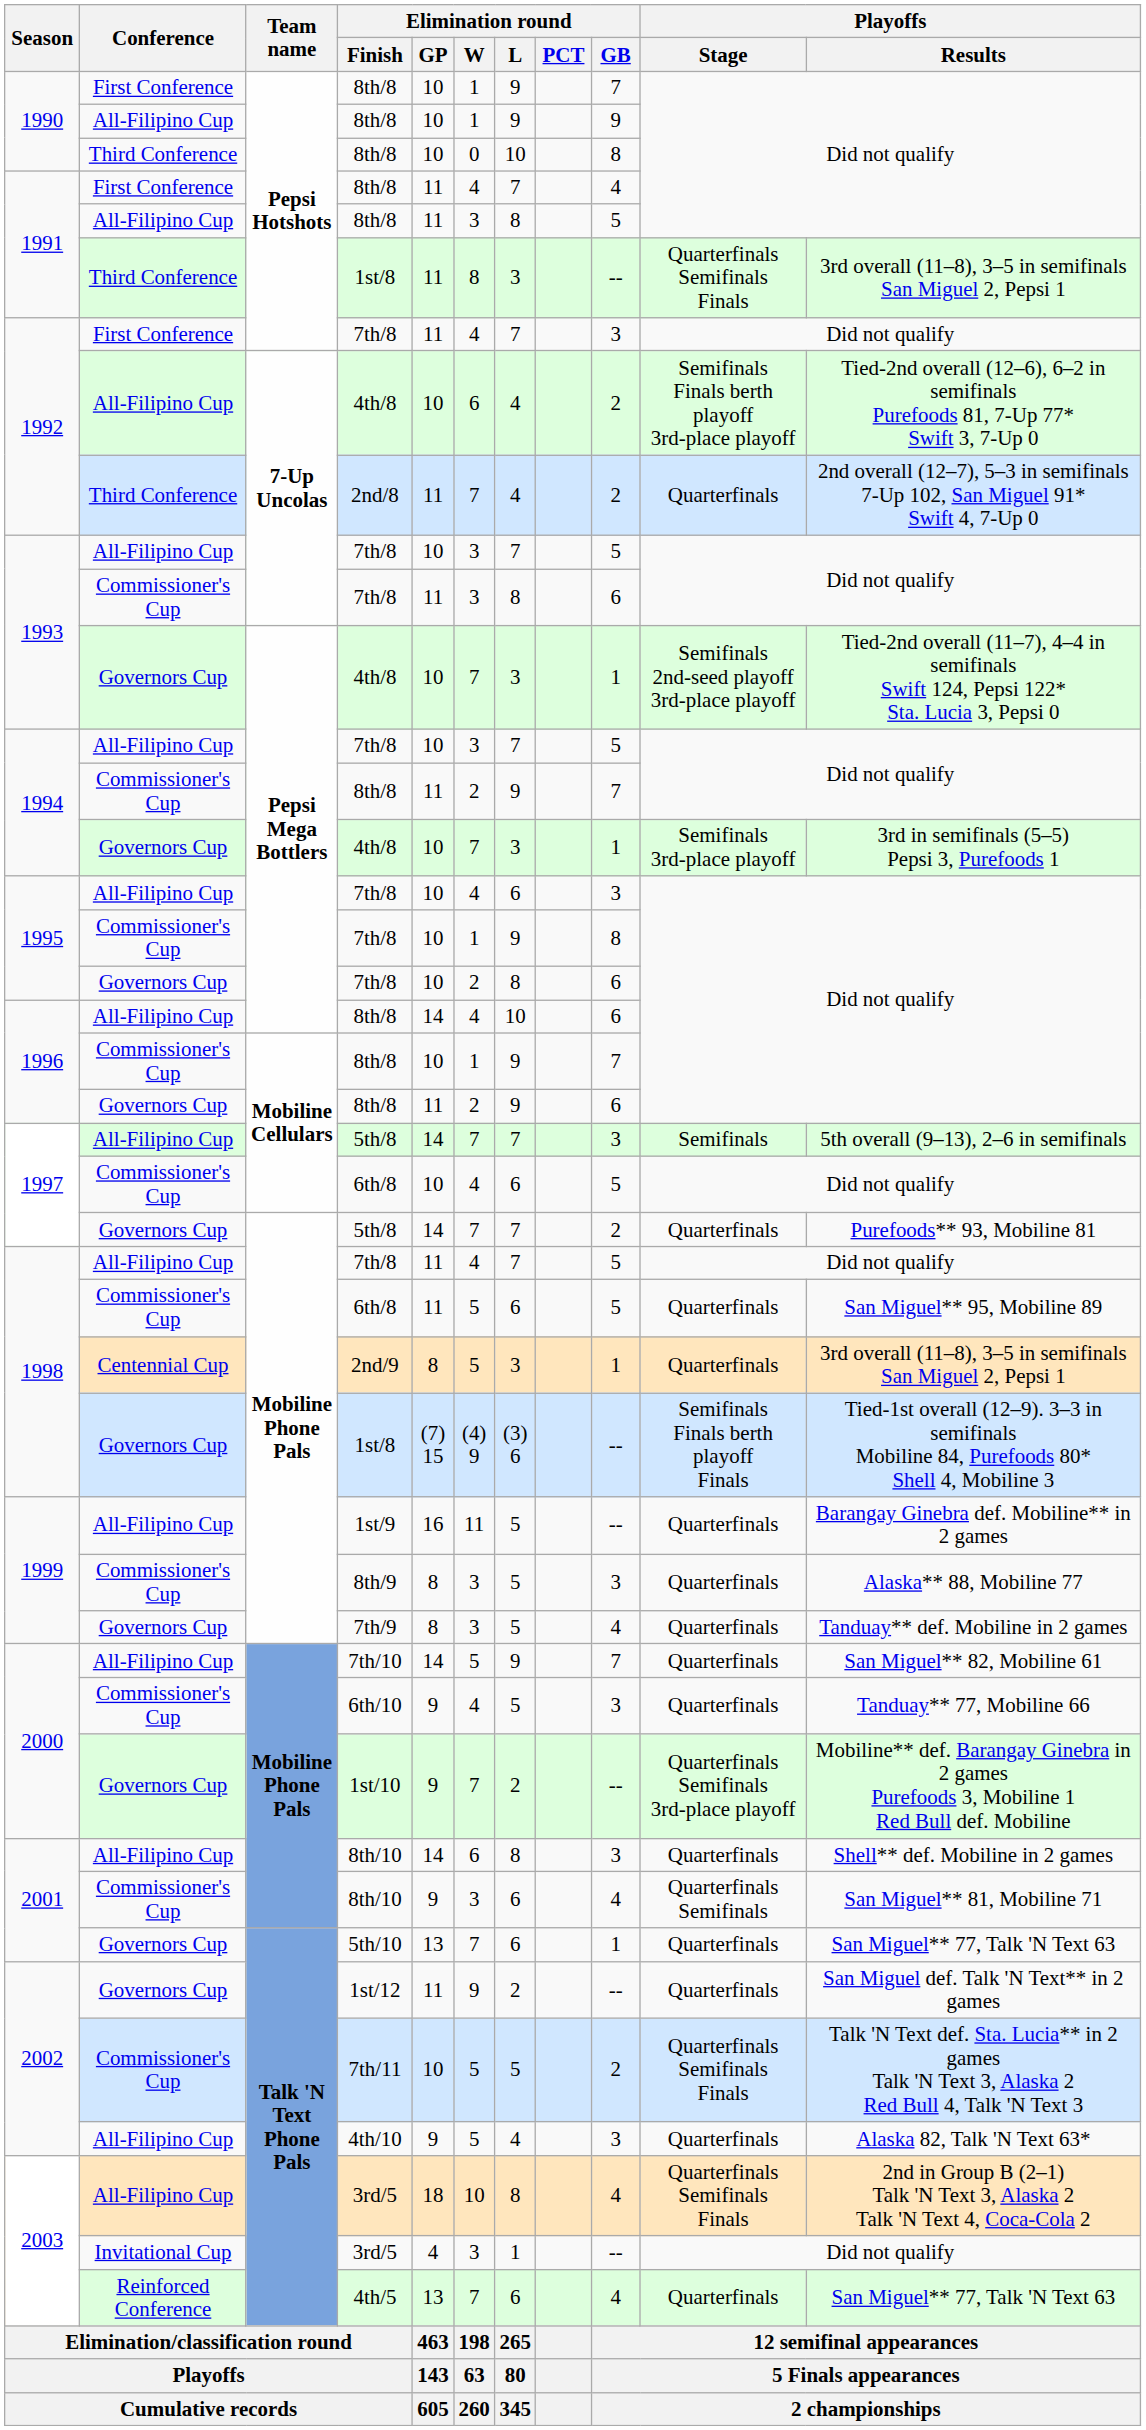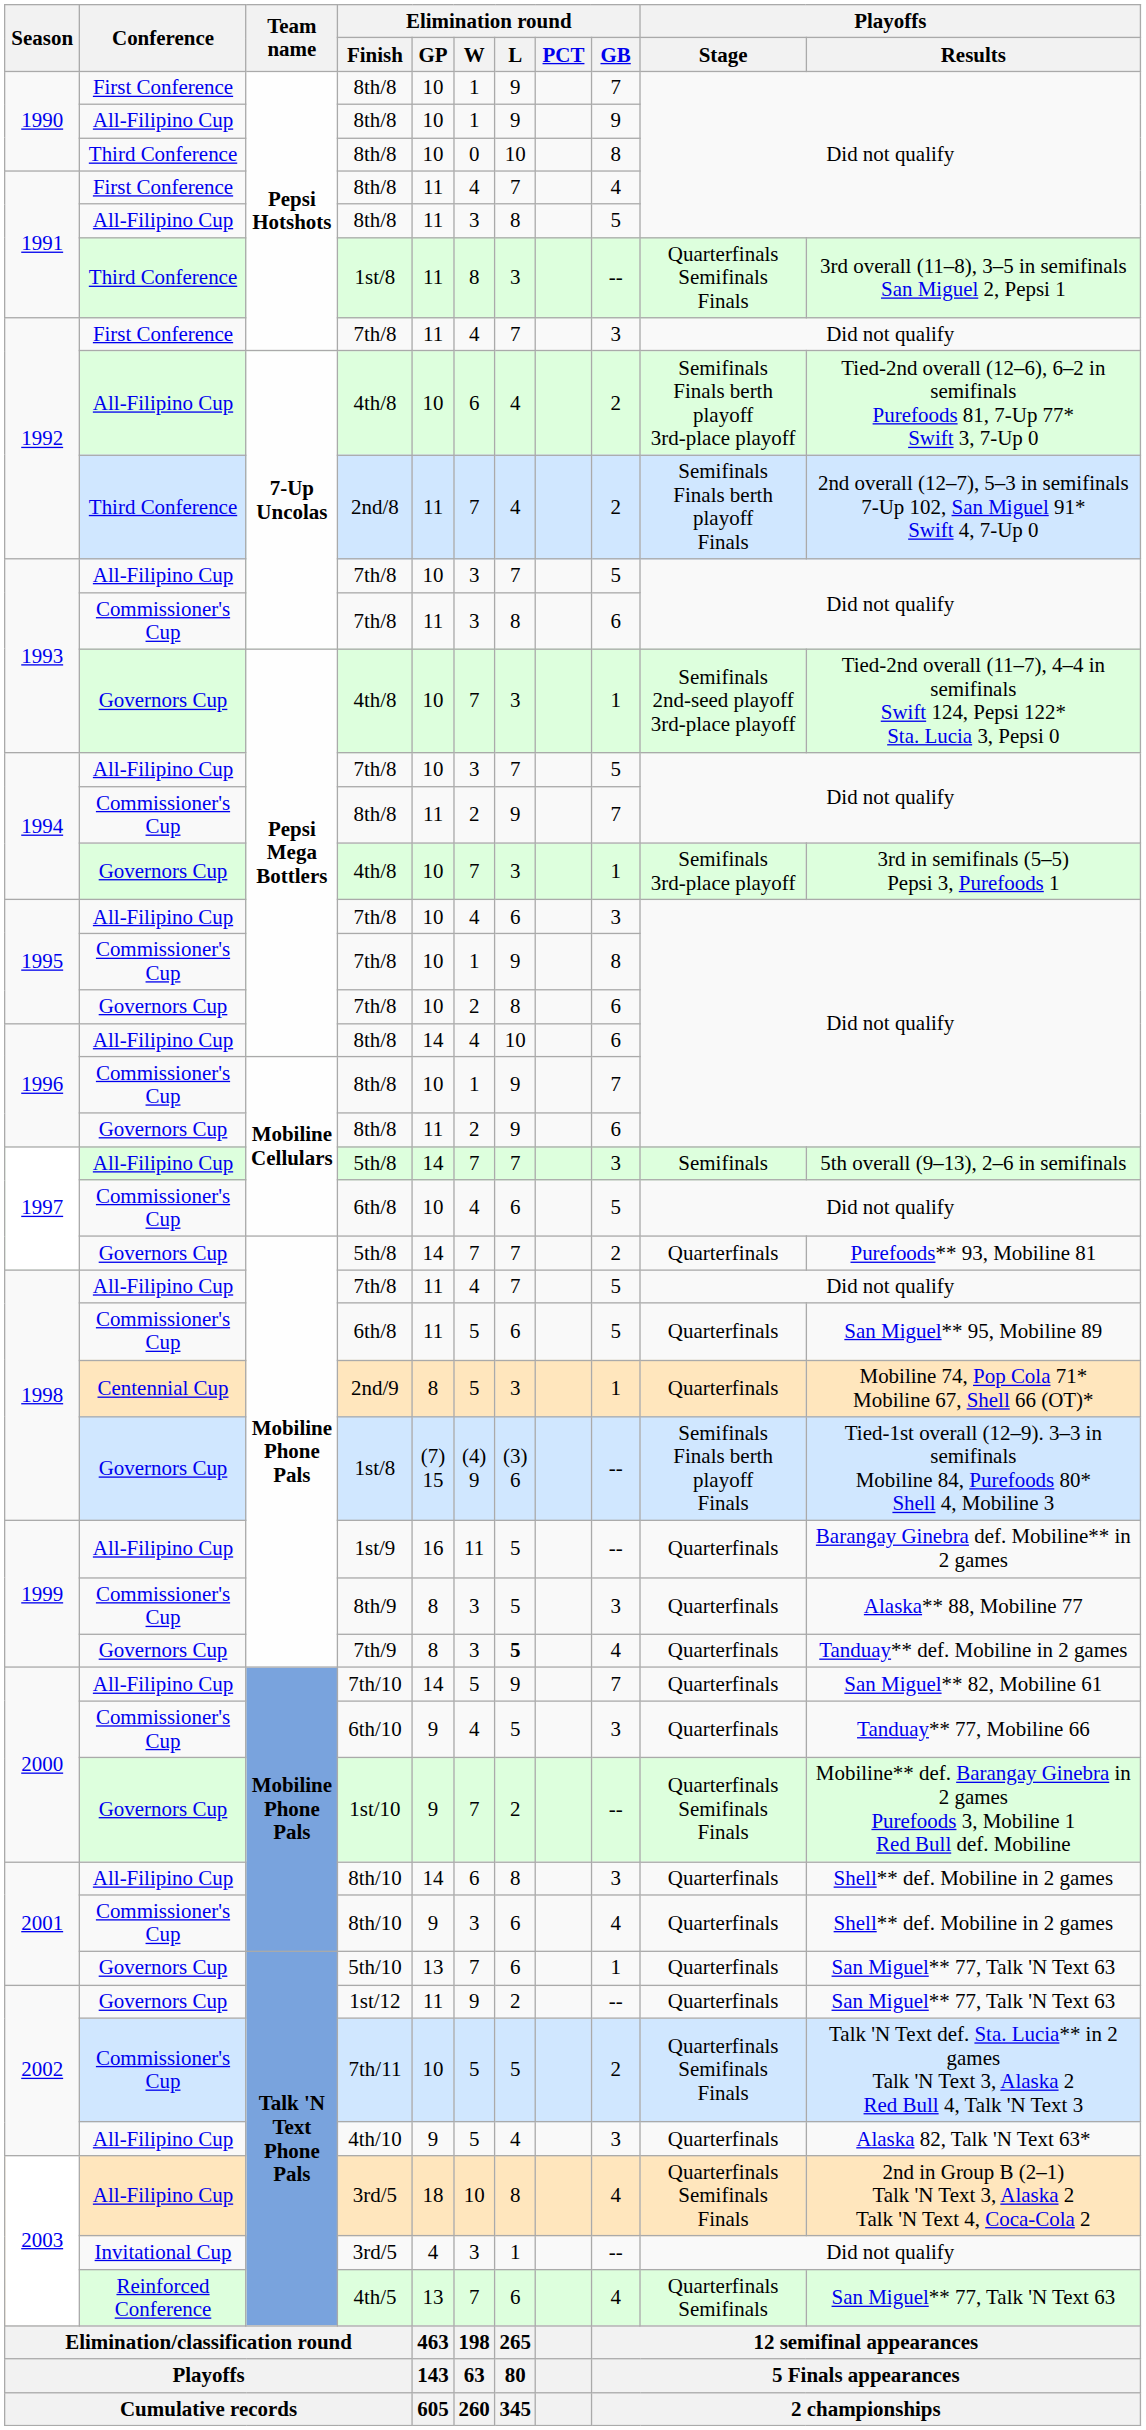(723, 495) Quarterfinals -> (723, 506) Semifinals Finals berth playoff Finals
(973, 1364) 3rd overall (11–8), 3–5 in semifinals San Miguel 2, Pepsi 1 -> (973, 1388) Mobiline 74, Pop Cola 71* Mobiline 67, Shell 66 (OT)*
(515, 1627) normal -> (515, 1650) bold
(723, 1785) Quarterfinals Semifinals 3rd-place playoff -> (723, 1809) Quarterfinals Semifinals Finals
(723, 1899) Quarterfinals Semifinals -> (723, 1923) Quarterfinals
(973, 1899) San Miguel** 81, Mobiline 71 -> (973, 1923) Shell** def. Mobiline in 2 games
(973, 1989) San Miguel def. Talk 'N Text** in 2 games -> (973, 2001) San Miguel** 77, Talk 'N Text 63
(723, 2297) Quarterfinals -> (723, 2297) Quarterfinals Semifinals
